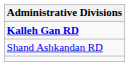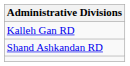(43, 30) bold -> (41, 30) normal
